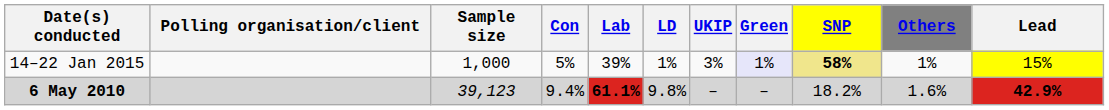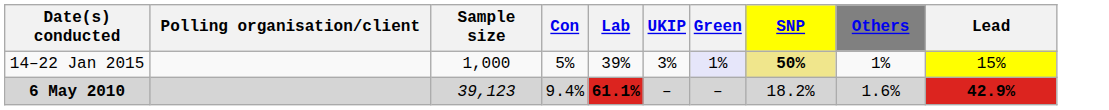- column: (667, 27)
(837, 64) 58% -> (791, 64) 50%
